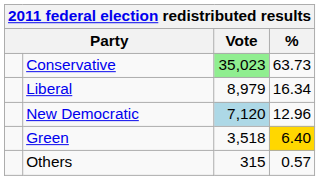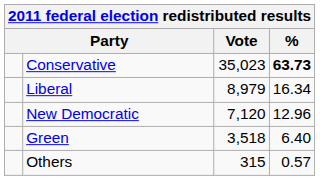(242, 65) lightgreen background -> (242, 65) no background
(292, 65) normal -> (292, 65) bold
(246, 114) lightblue background -> (246, 114) no background
(296, 138) gold background -> (296, 138) no background
